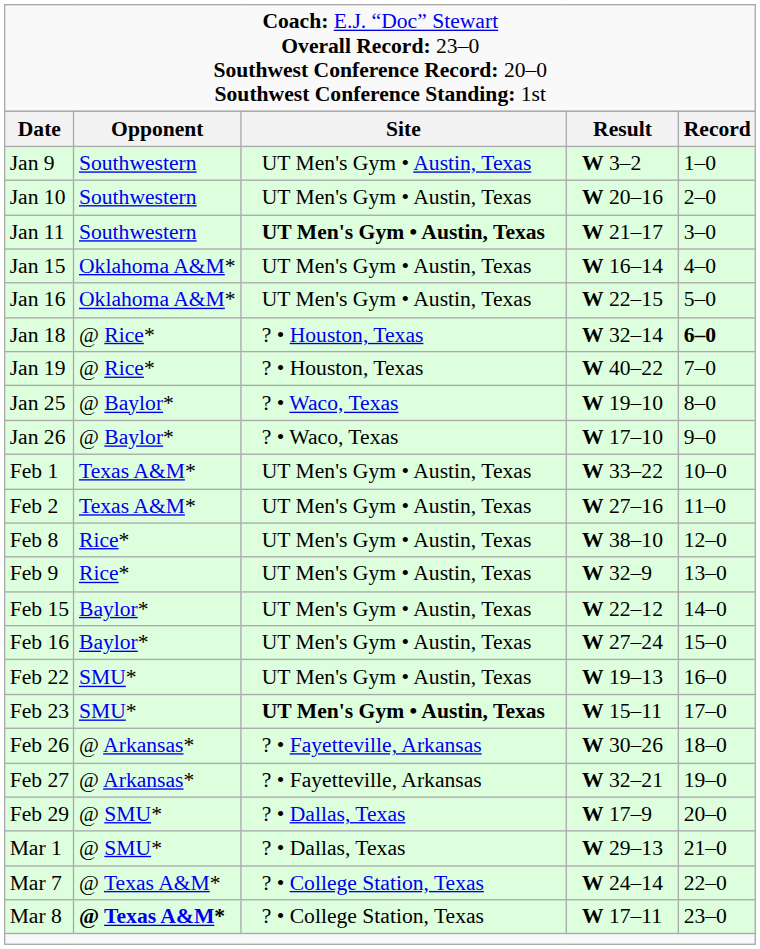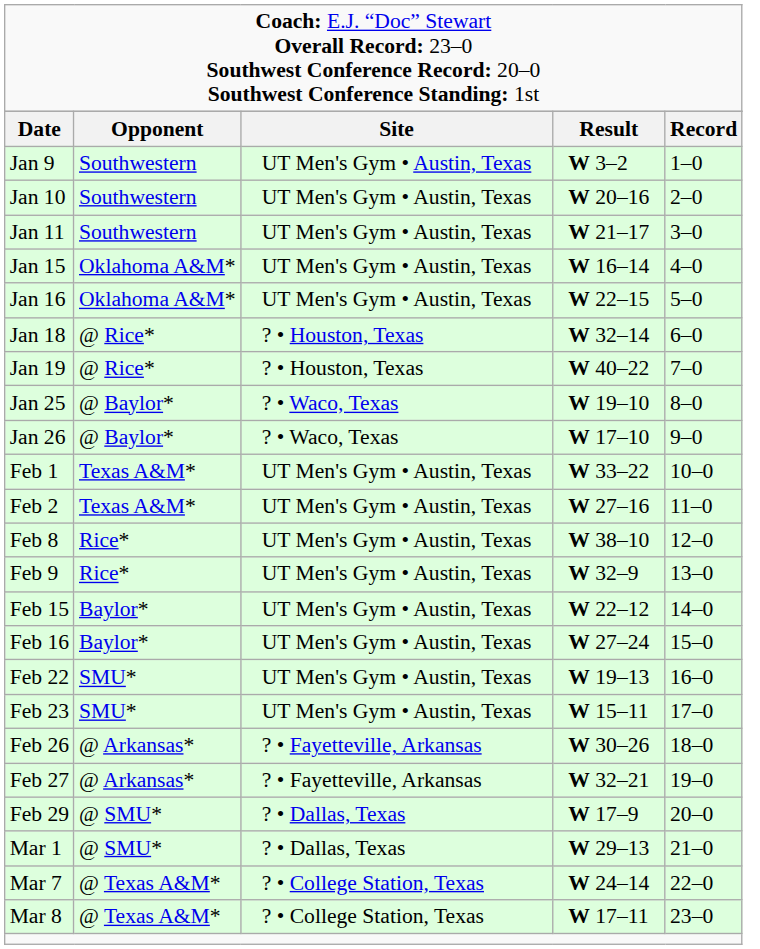(403, 231) bold -> (397, 231) normal
(700, 334) bold -> (686, 334) normal
(403, 711) bold -> (397, 711) normal
(152, 916) bold -> (150, 916) normal
